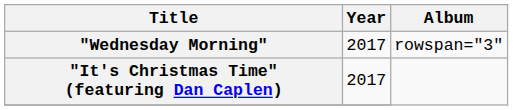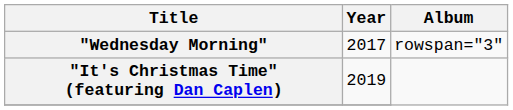(366, 81) 2017 -> (366, 81) 2019
